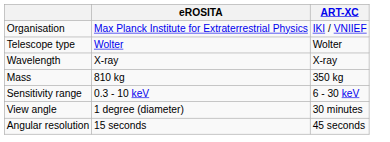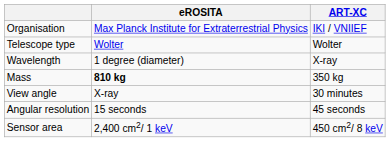(106, 61) X-ray -> (139, 61) 1 degree (diameter)
(109, 77) normal -> (110, 77) bold
- row: (44, 93)
(139, 110) 1 degree (diameter) -> (106, 93) X-ray
+ row: (35, 127)
